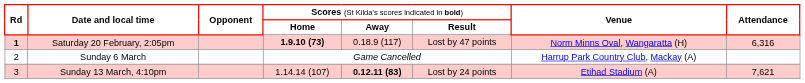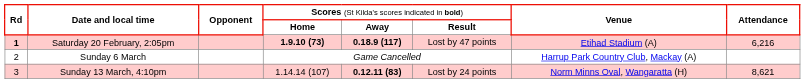(377, 42) normal -> (377, 42) bold
(619, 42) Norm Minns Oval, Wangaratta (H) -> (619, 42) Etihad Stadium (A)
(763, 42) 6,316 -> (763, 42) 6,216
(619, 71) Etihad Stadium (A) -> (619, 71) Norm Minns Oval, Wangaratta (H)
(763, 71) 7,621 -> (763, 71) 8,621
